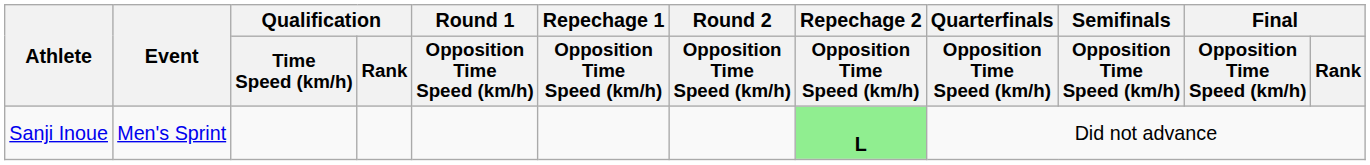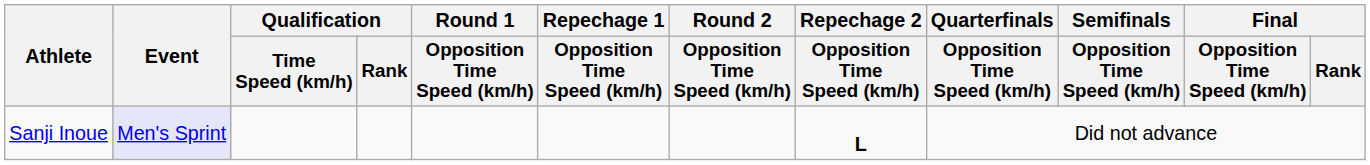(172, 133) no background -> (172, 133) lavender background
(861, 144) lightgreen background -> (861, 144) no background
